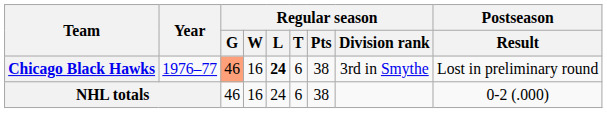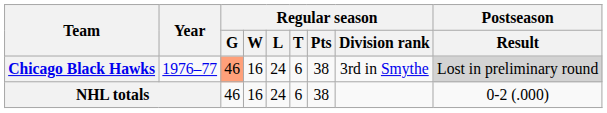(278, 69) bold -> (278, 69) normal
(518, 69) no background -> (518, 69) lightgrey background
